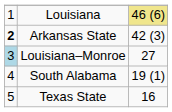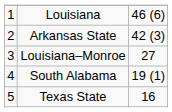(148, 15) khaki background -> (148, 15) no background
(11, 35) bold -> (11, 35) normal
(11, 56) lightblue background -> (11, 56) no background
